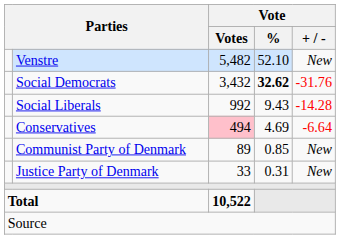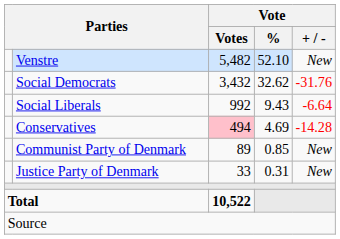(273, 82) bold -> (273, 82) normal
(314, 104) -14.28 -> (317, 104) -6.64
(317, 127) -6.64 -> (314, 127) -14.28
